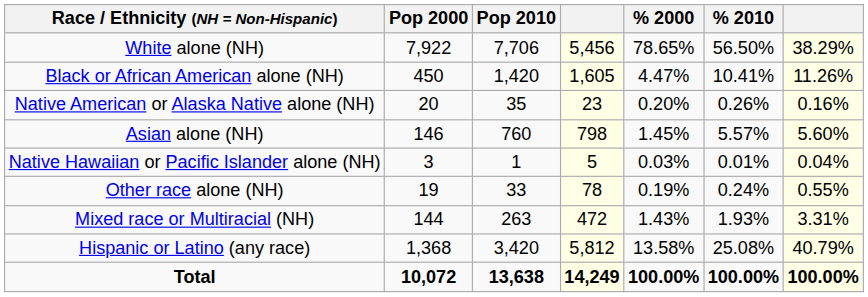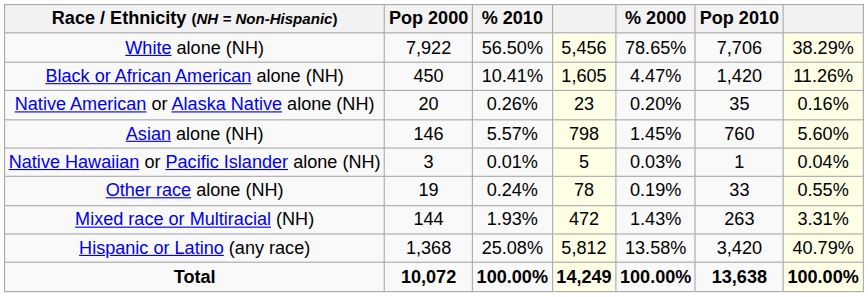columns swapped: (516, 18) <-> (743, 18)
